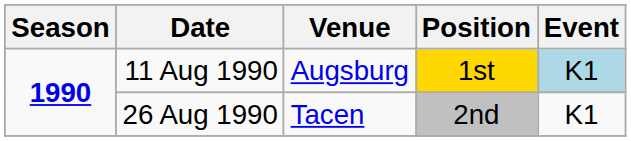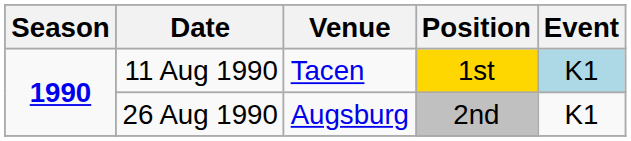(350, 71) Augsburg -> (328, 71) Tacen
(328, 115) Tacen -> (350, 115) Augsburg
